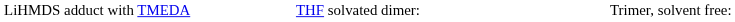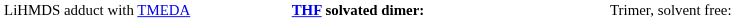(358, 10) normal -> (358, 10) bold
